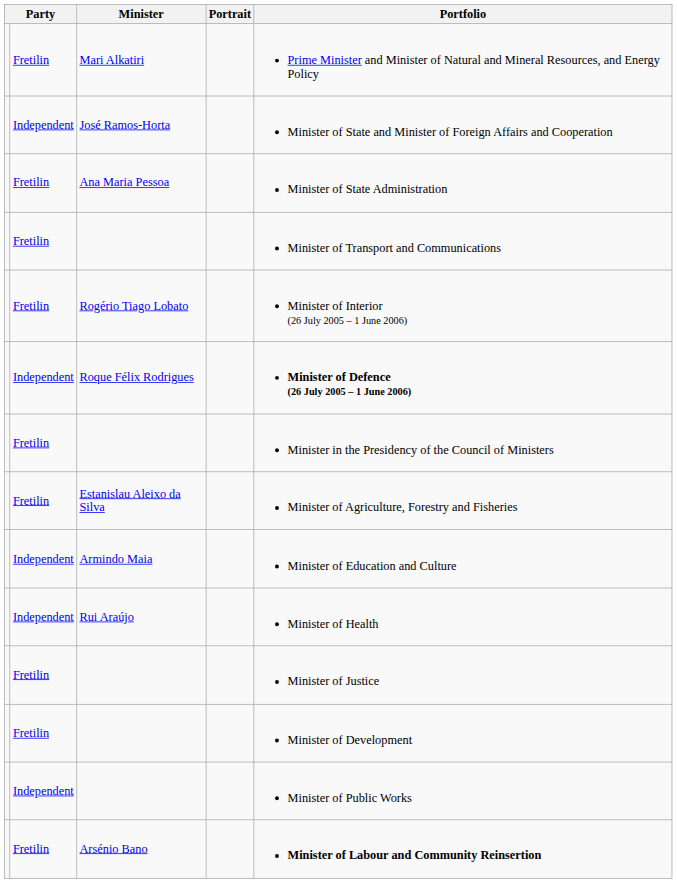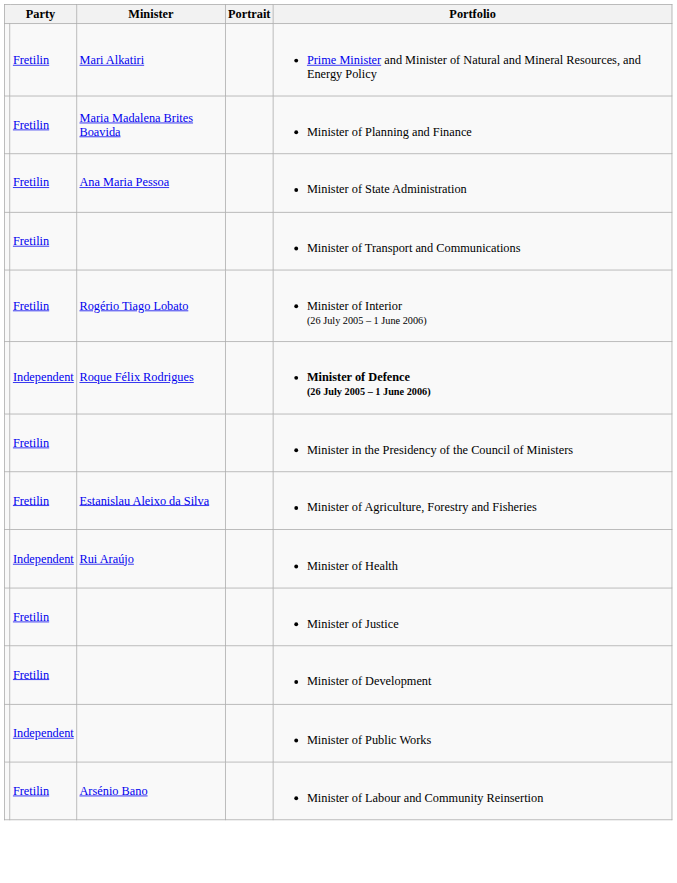- row: (43, 124)
+ row: (31, 124)
- row: (43, 558)
(463, 856) bold -> (473, 798) normal
